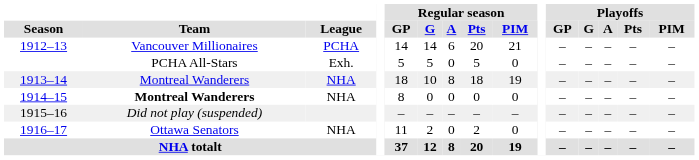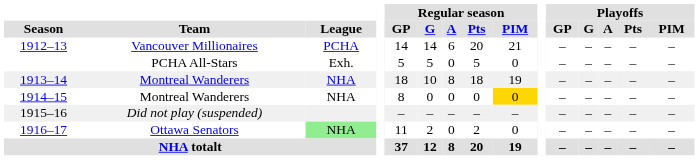(194, 96) bold -> (194, 96) normal
(515, 96) no background -> (515, 96) gold background
(341, 130) no background -> (341, 130) lightgreen background
